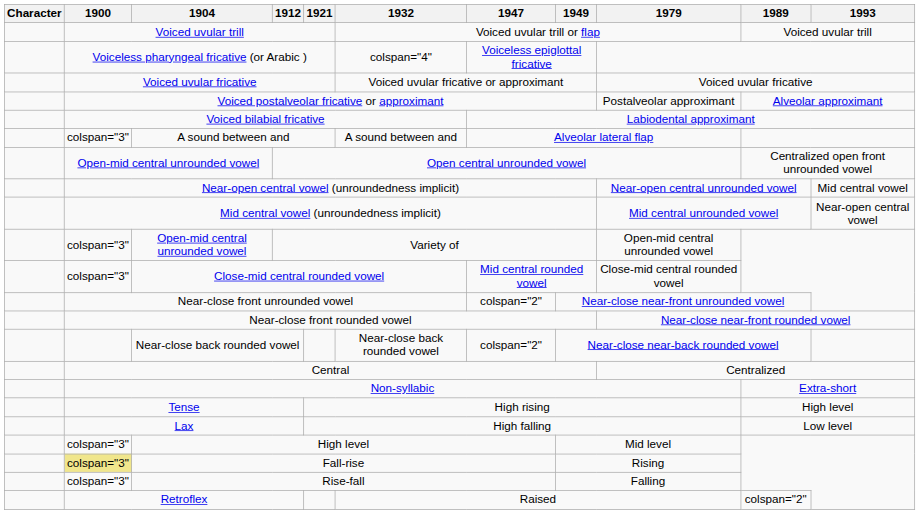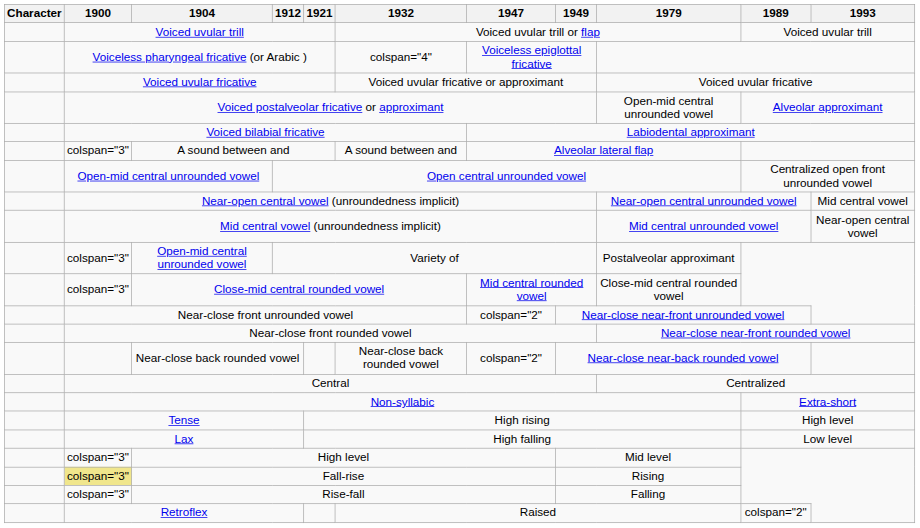(669, 100) Postalveolar approximant -> (669, 107) Open-mid central unrounded vowel
(669, 244) Open-mid central unrounded vowel -> (669, 258) Postalveolar approximant
